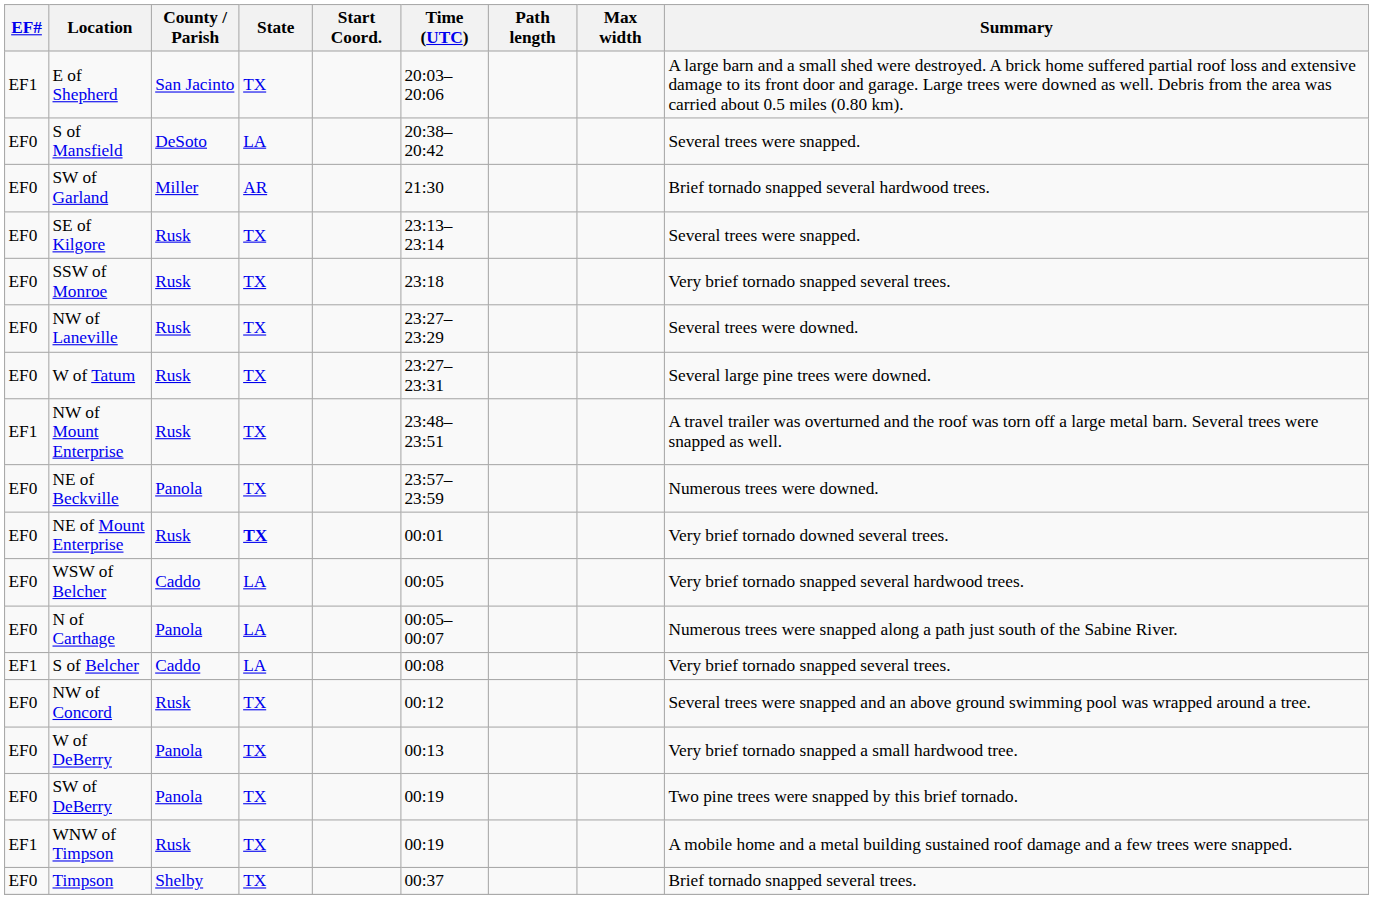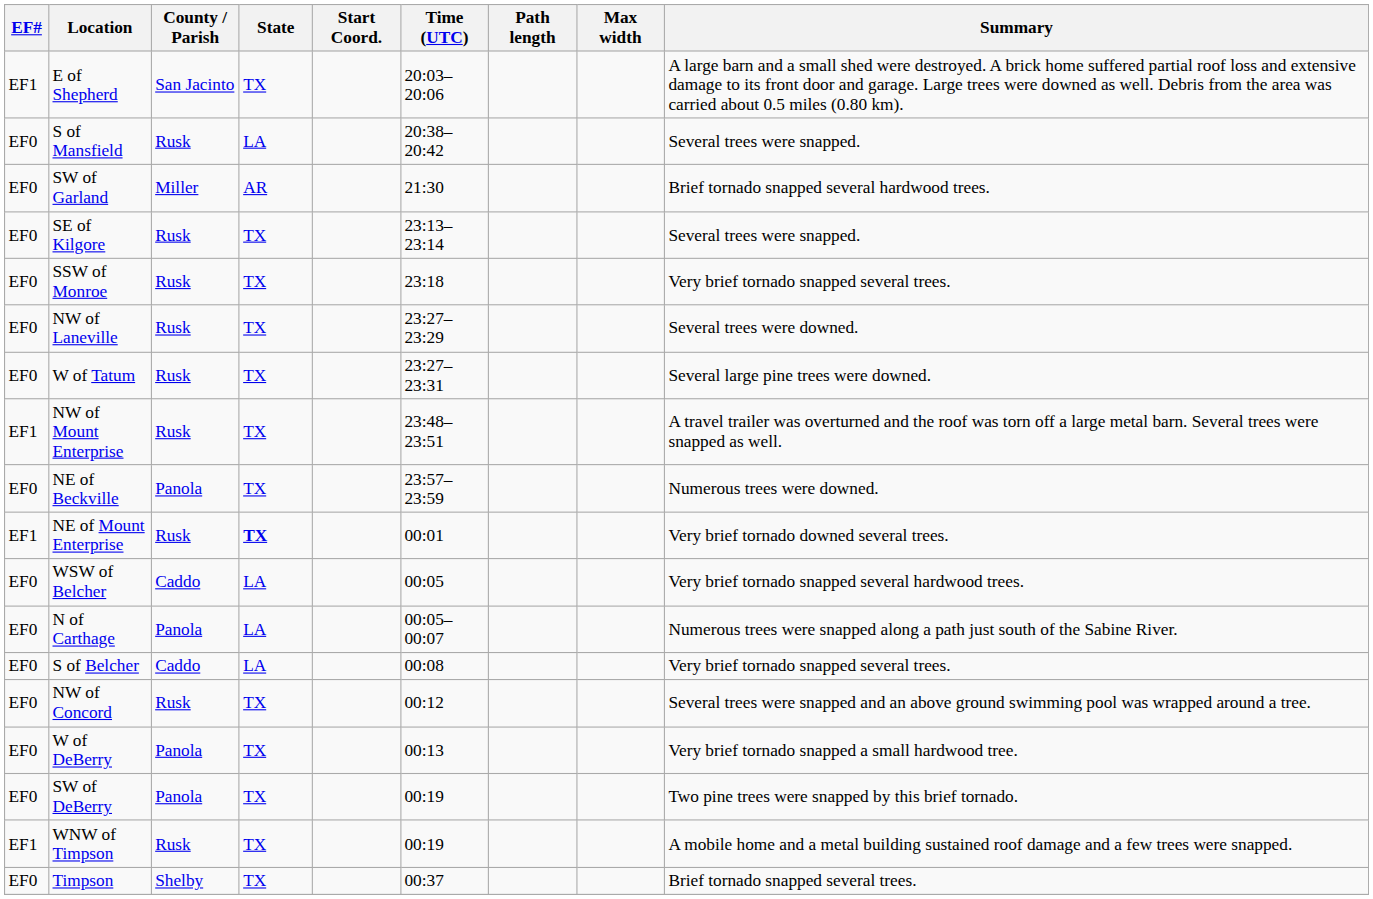(181, 141) DeSoto -> (173, 141) Rusk
(23, 535) EF0 -> (23, 535) EF1
(23, 666) EF1 -> (23, 666) EF0
